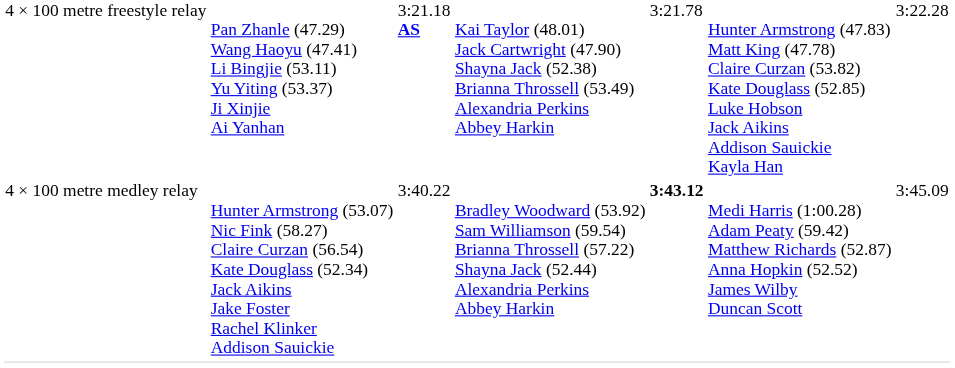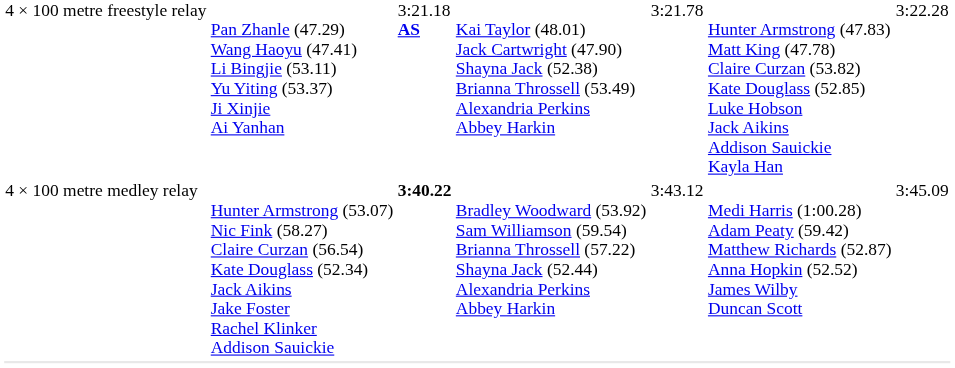(424, 190) normal -> (425, 190) bold
(677, 190) bold -> (677, 190) normal
